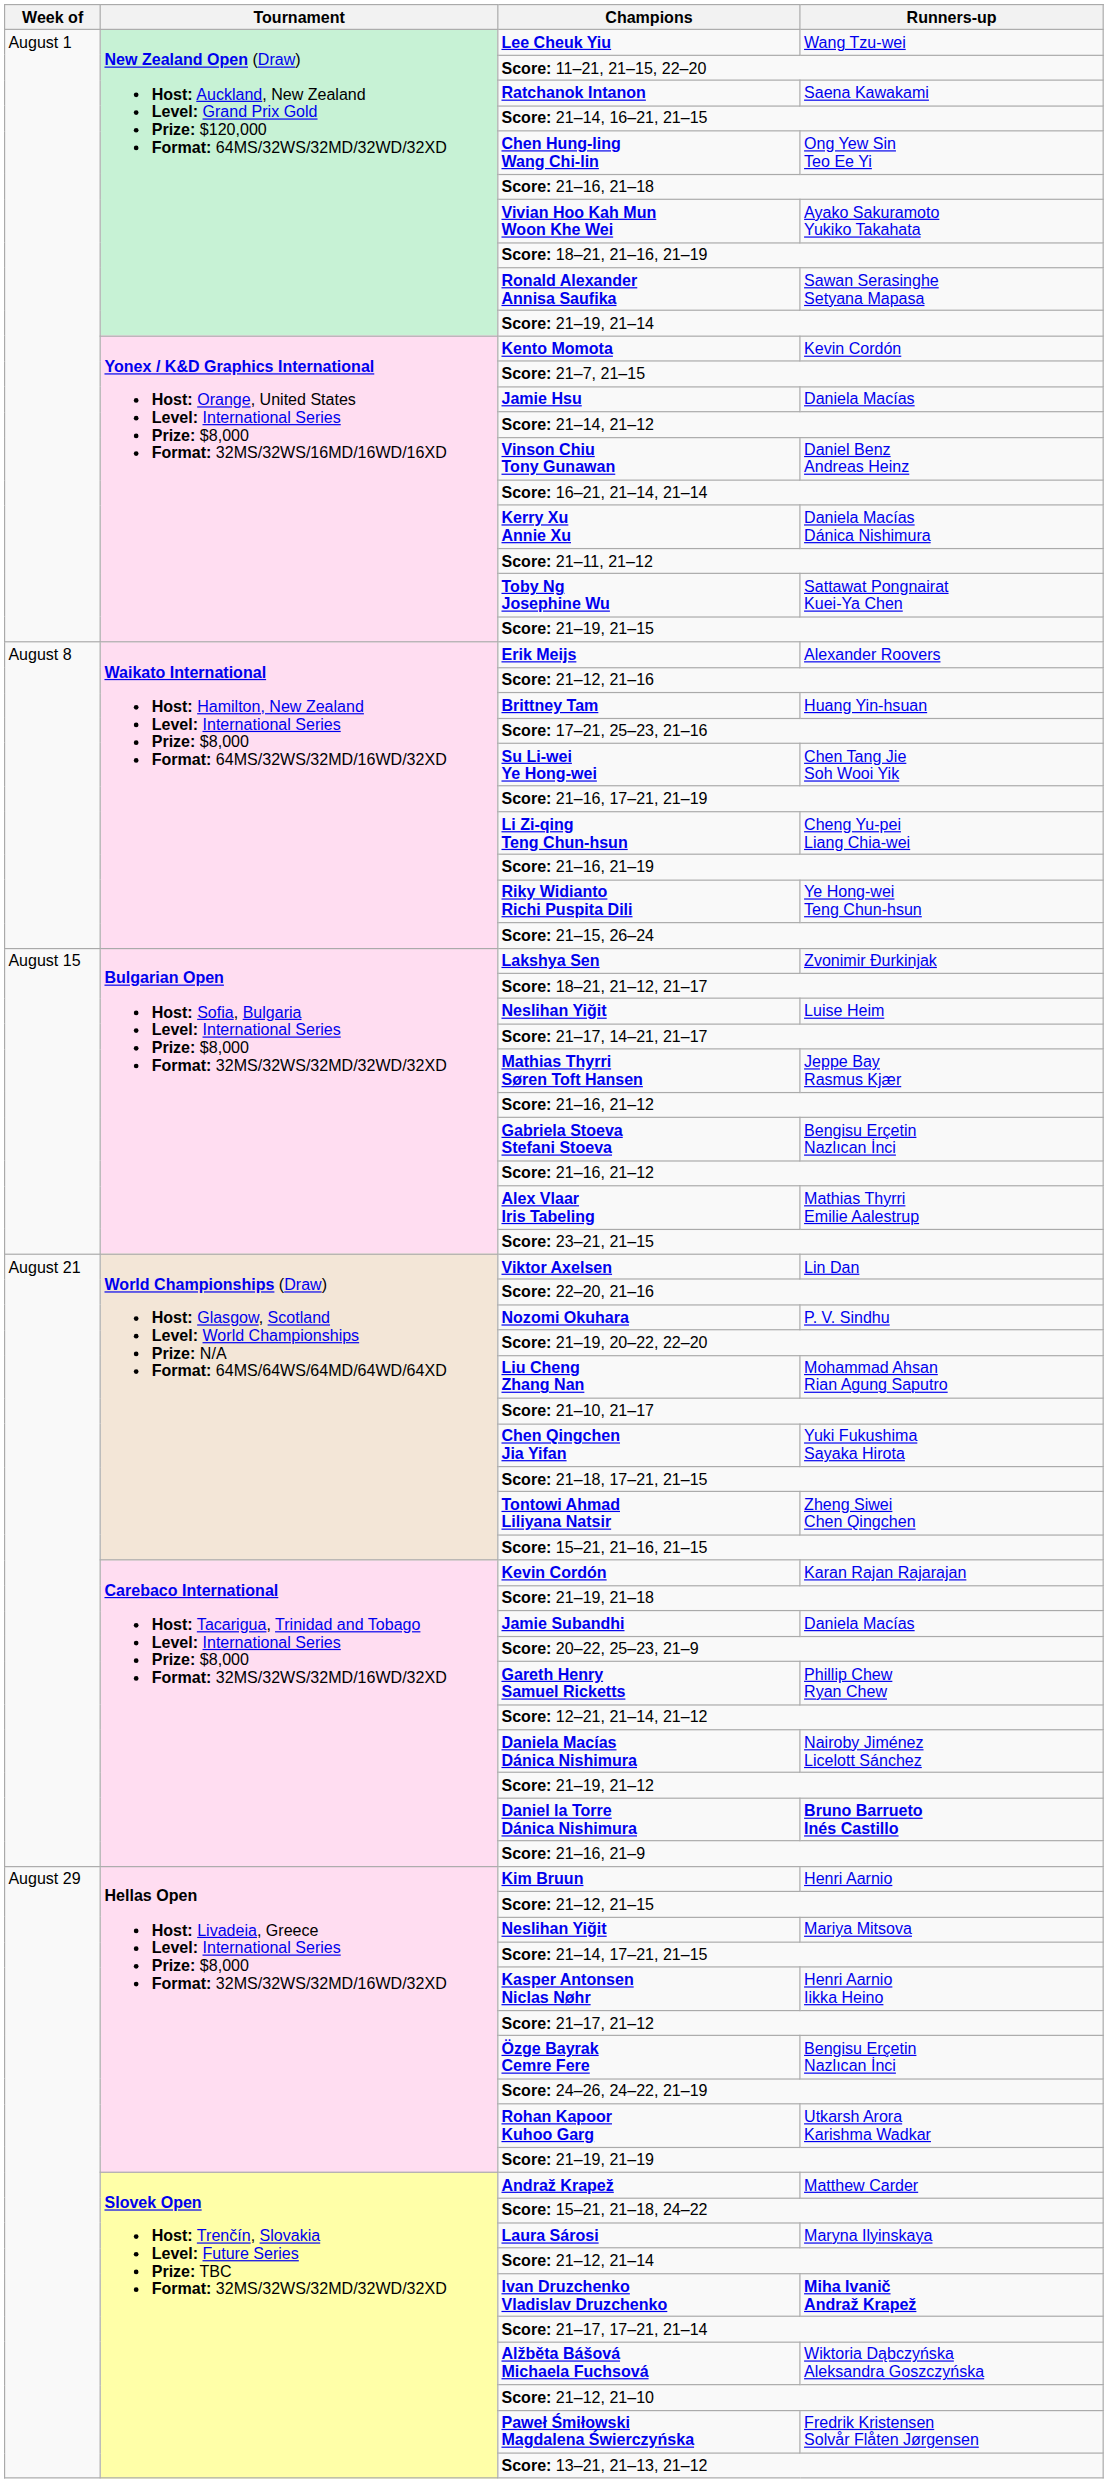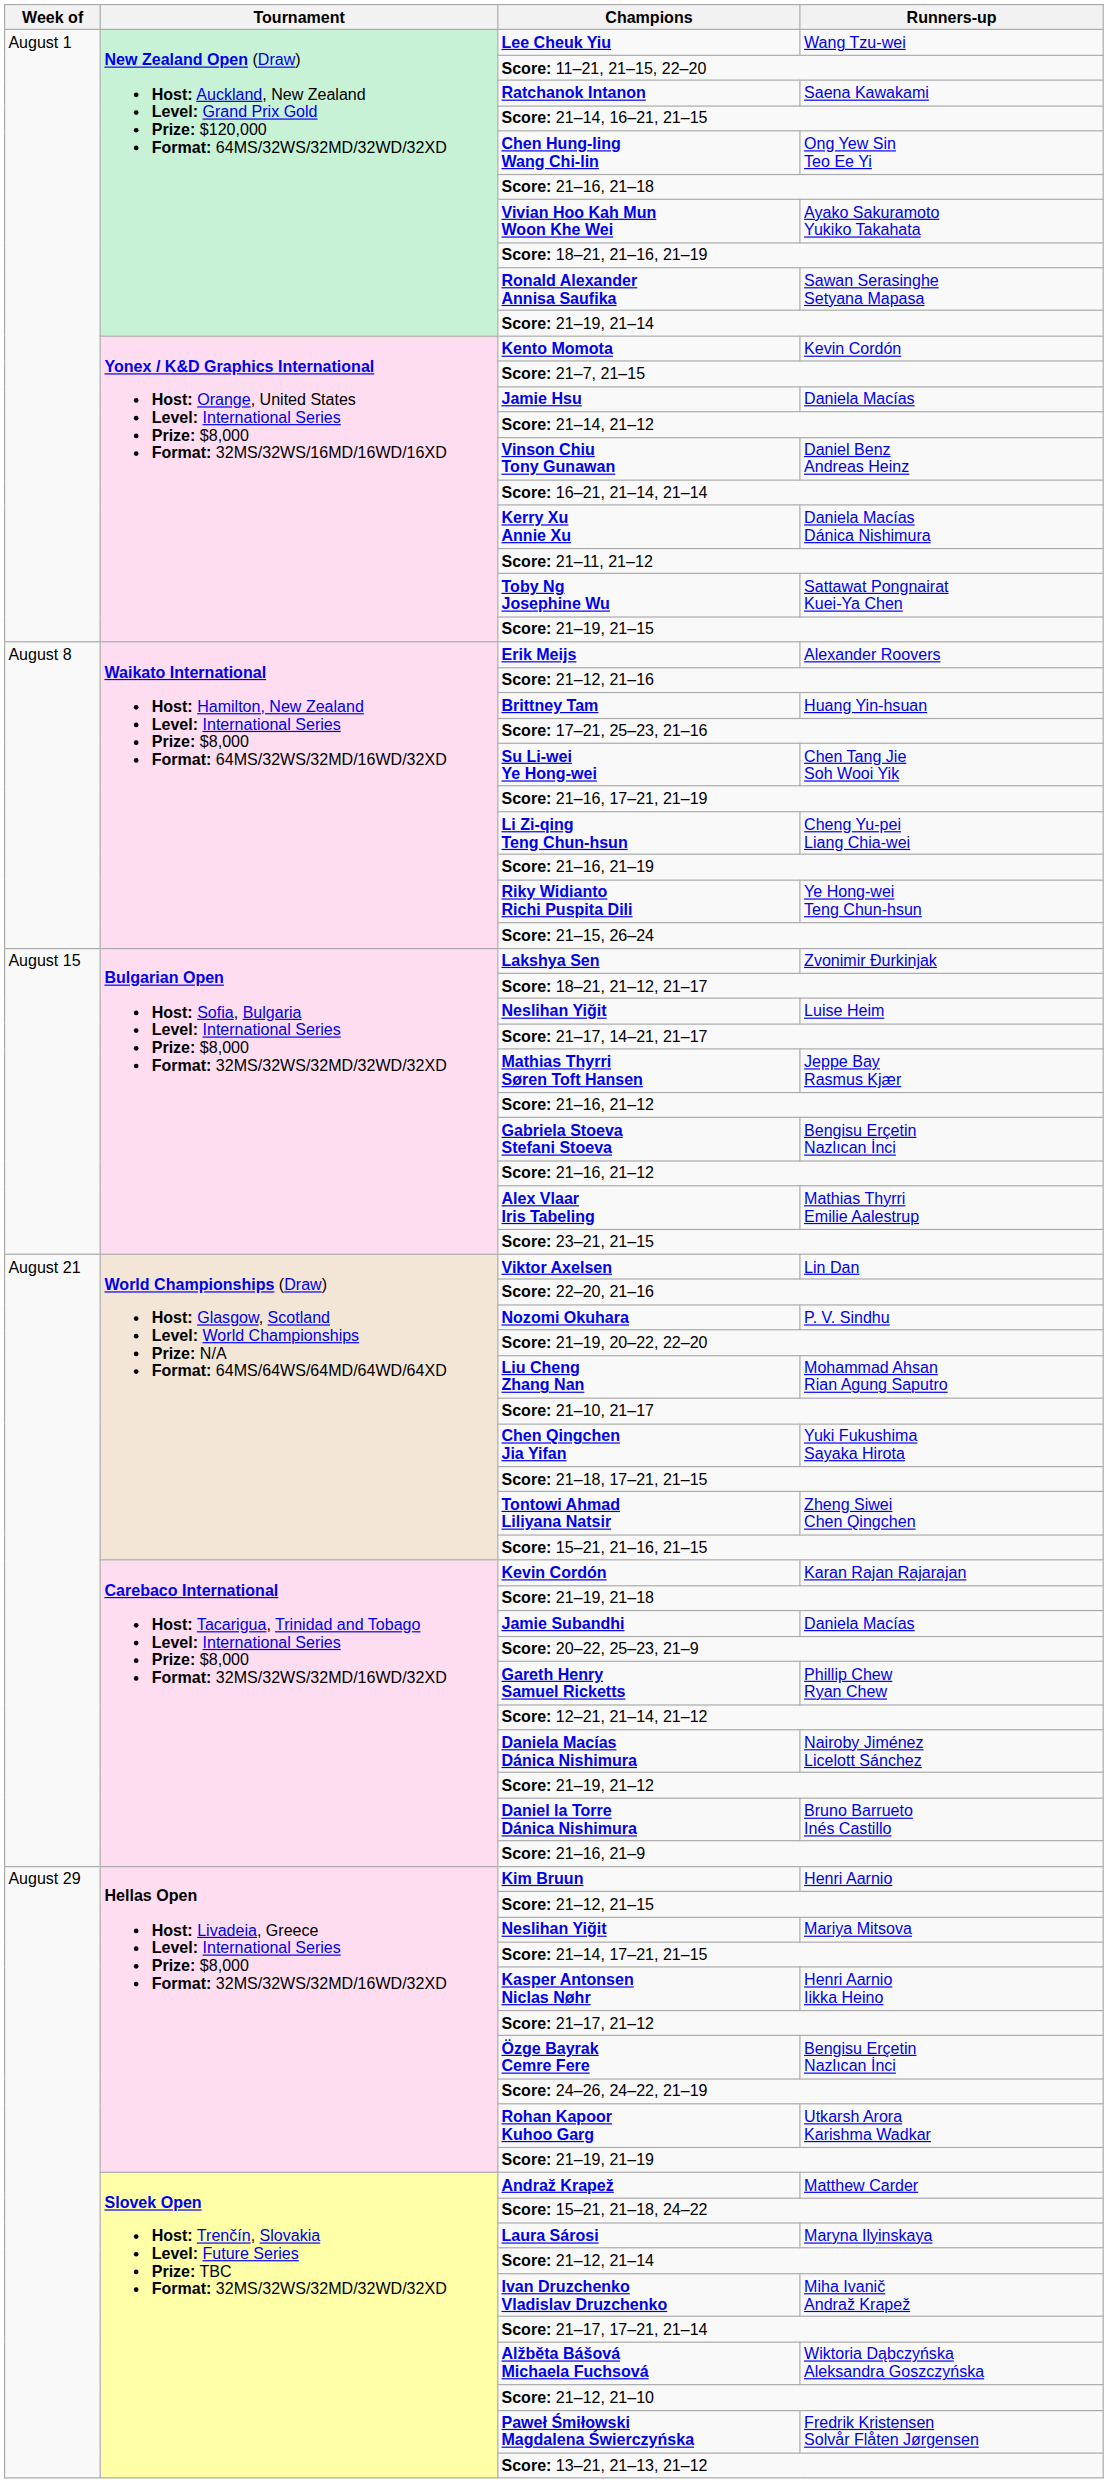(863, 1819) bold -> (858, 1819) normal
(860, 2295) bold -> (857, 2295) normal
